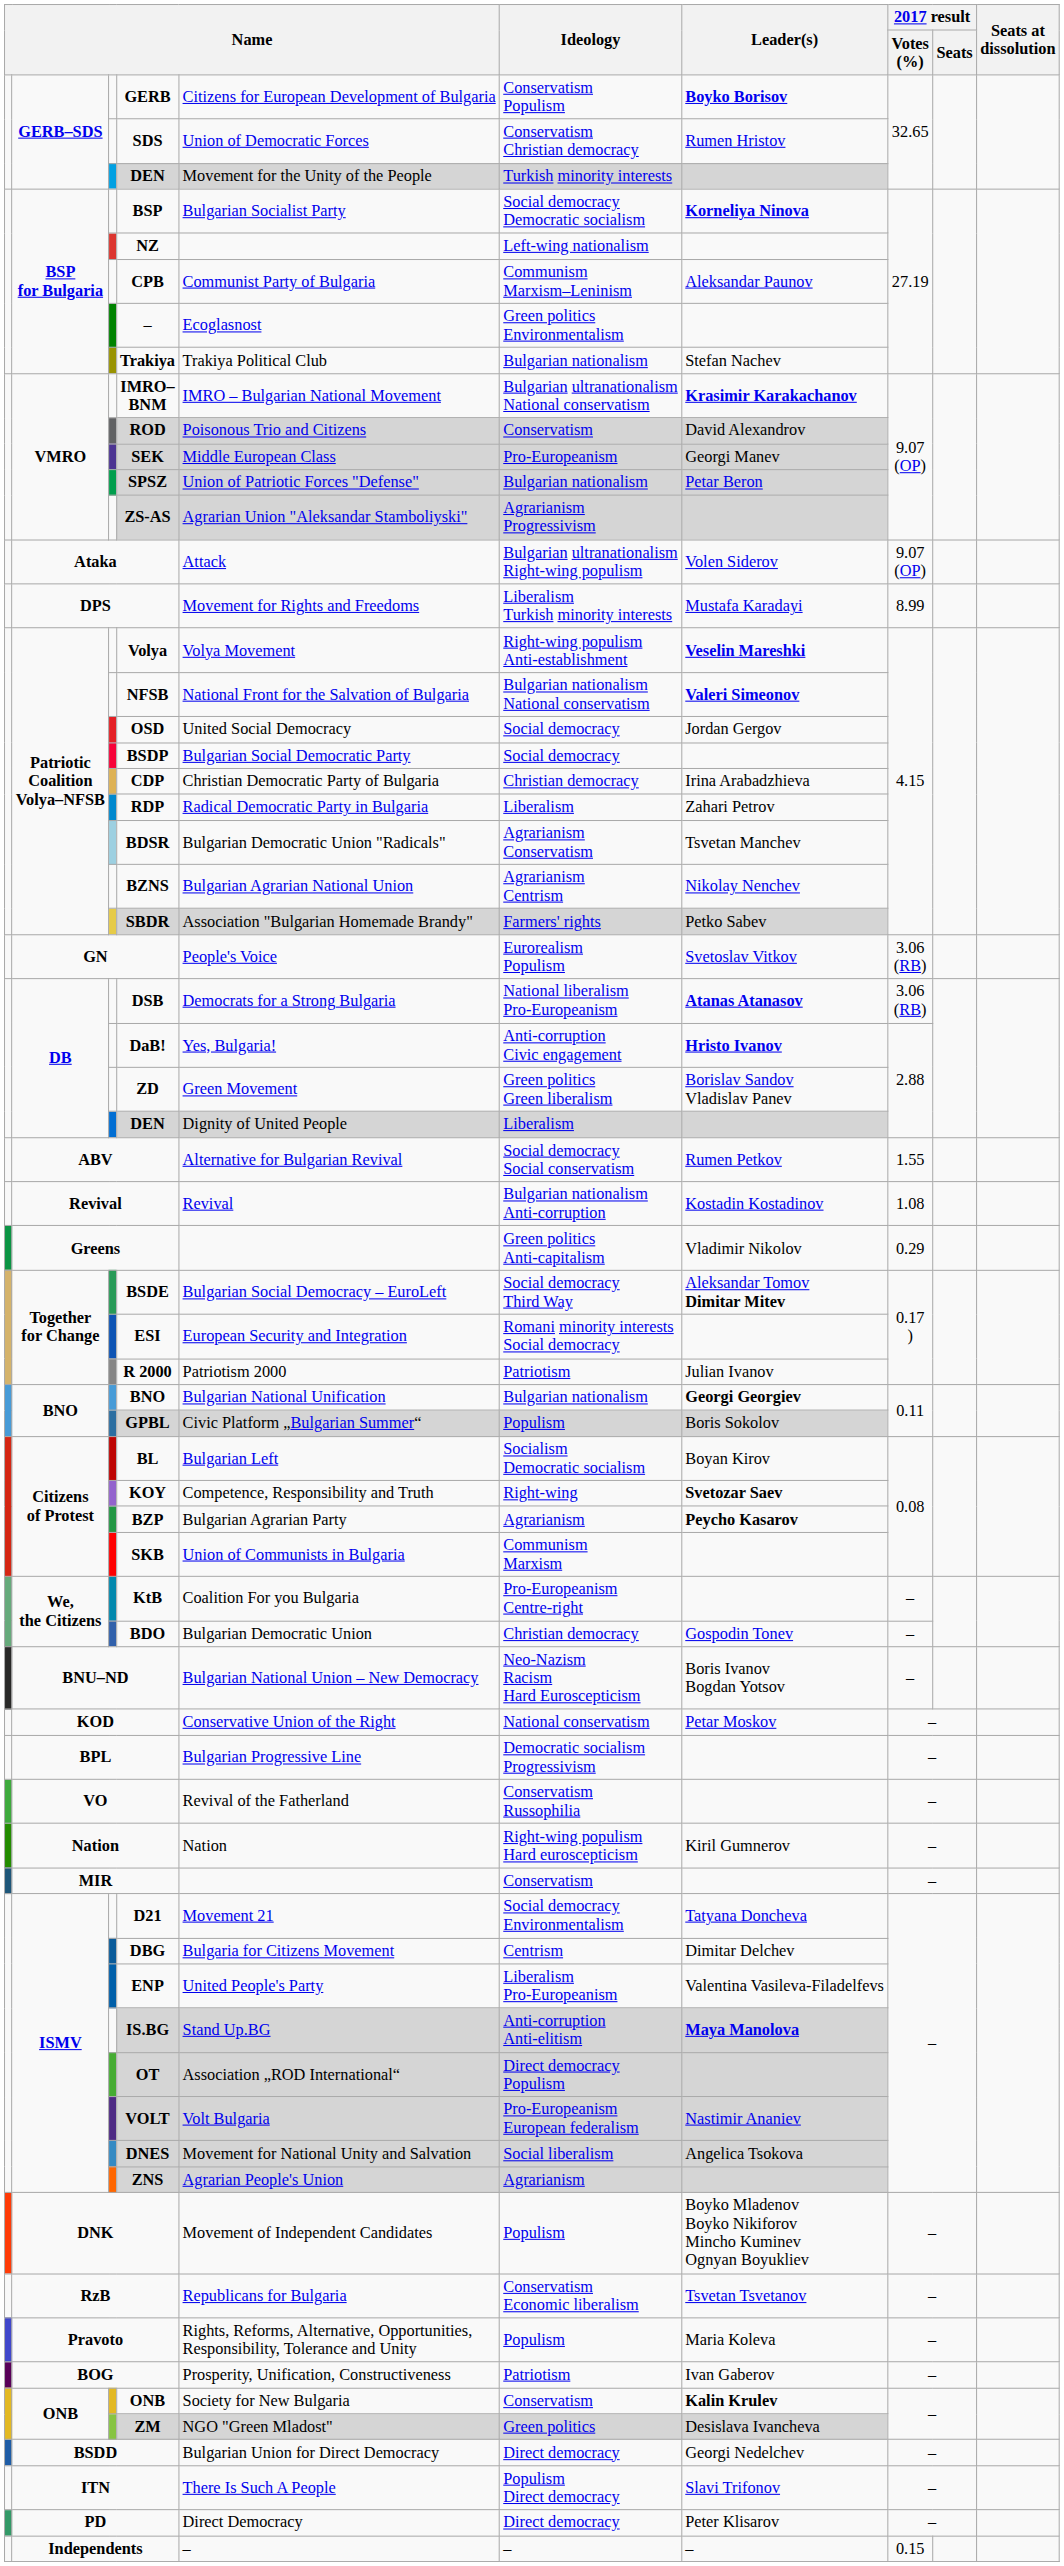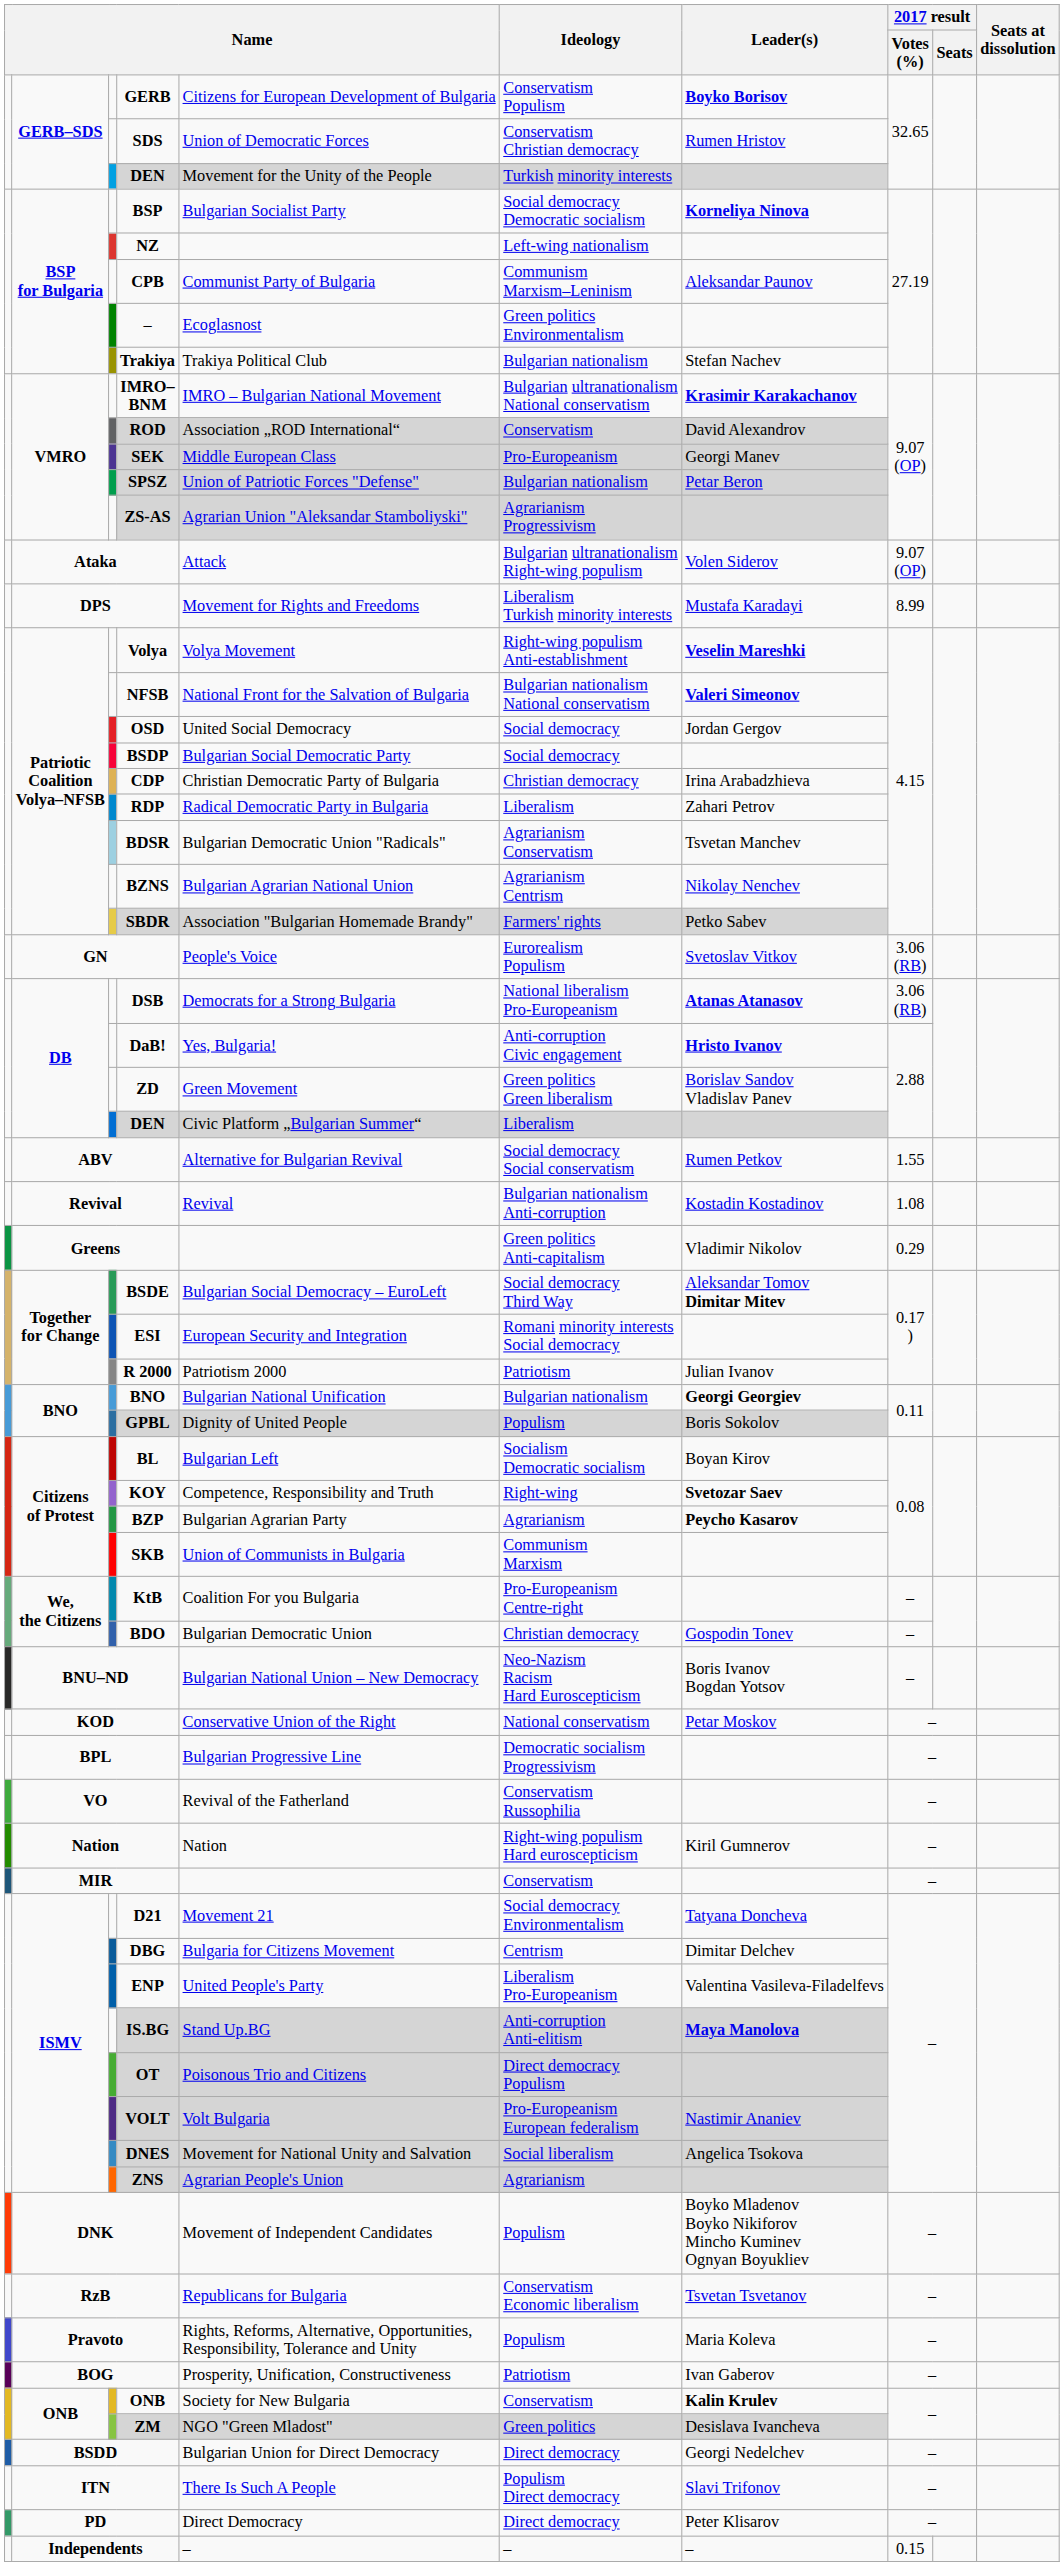(274, 430) Poisonous Trio and Citizens -> (291, 430) Association „ROD International“
(265, 1124) Dignity of United People -> (302, 1124) Civic Platform „Bulgarian Summer“
(302, 1423) Civic Platform „Bulgarian Summer“ -> (265, 1423) Dignity of United People
(291, 2074) Association „ROD International“ -> (274, 2074) Poisonous Trio and Citizens
